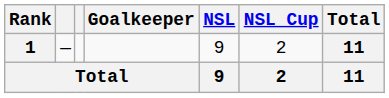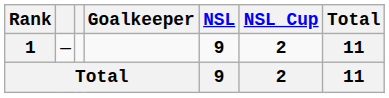(219, 48) normal -> (219, 48) bold
(281, 48) normal -> (281, 48) bold
